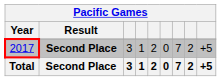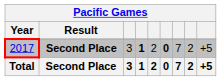(142, 48) normal -> (142, 48) bold
(166, 48) normal -> (166, 48) bold
